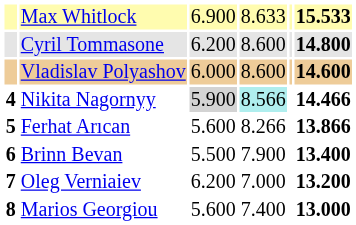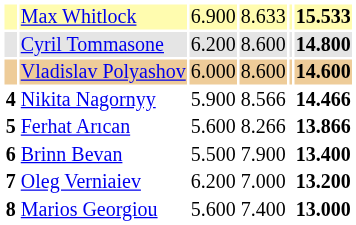(213, 99) lightgrey background -> (213, 99) no background
(263, 99) paleturquoise background -> (263, 99) no background
